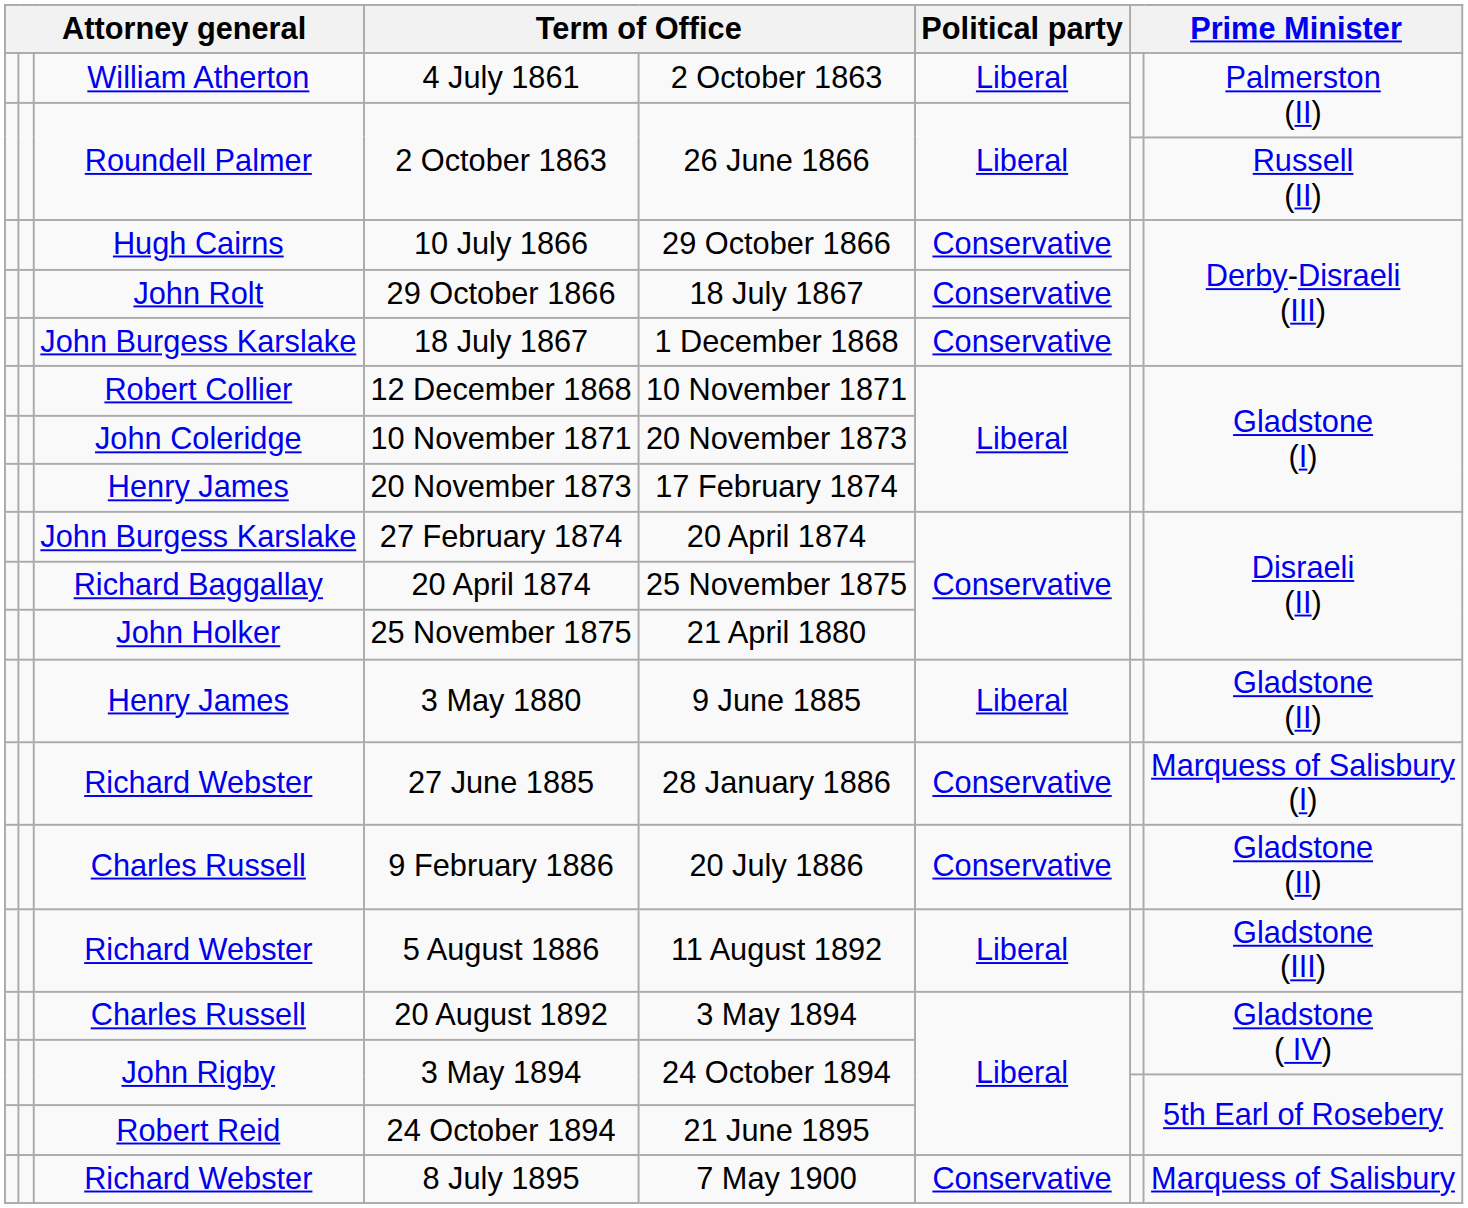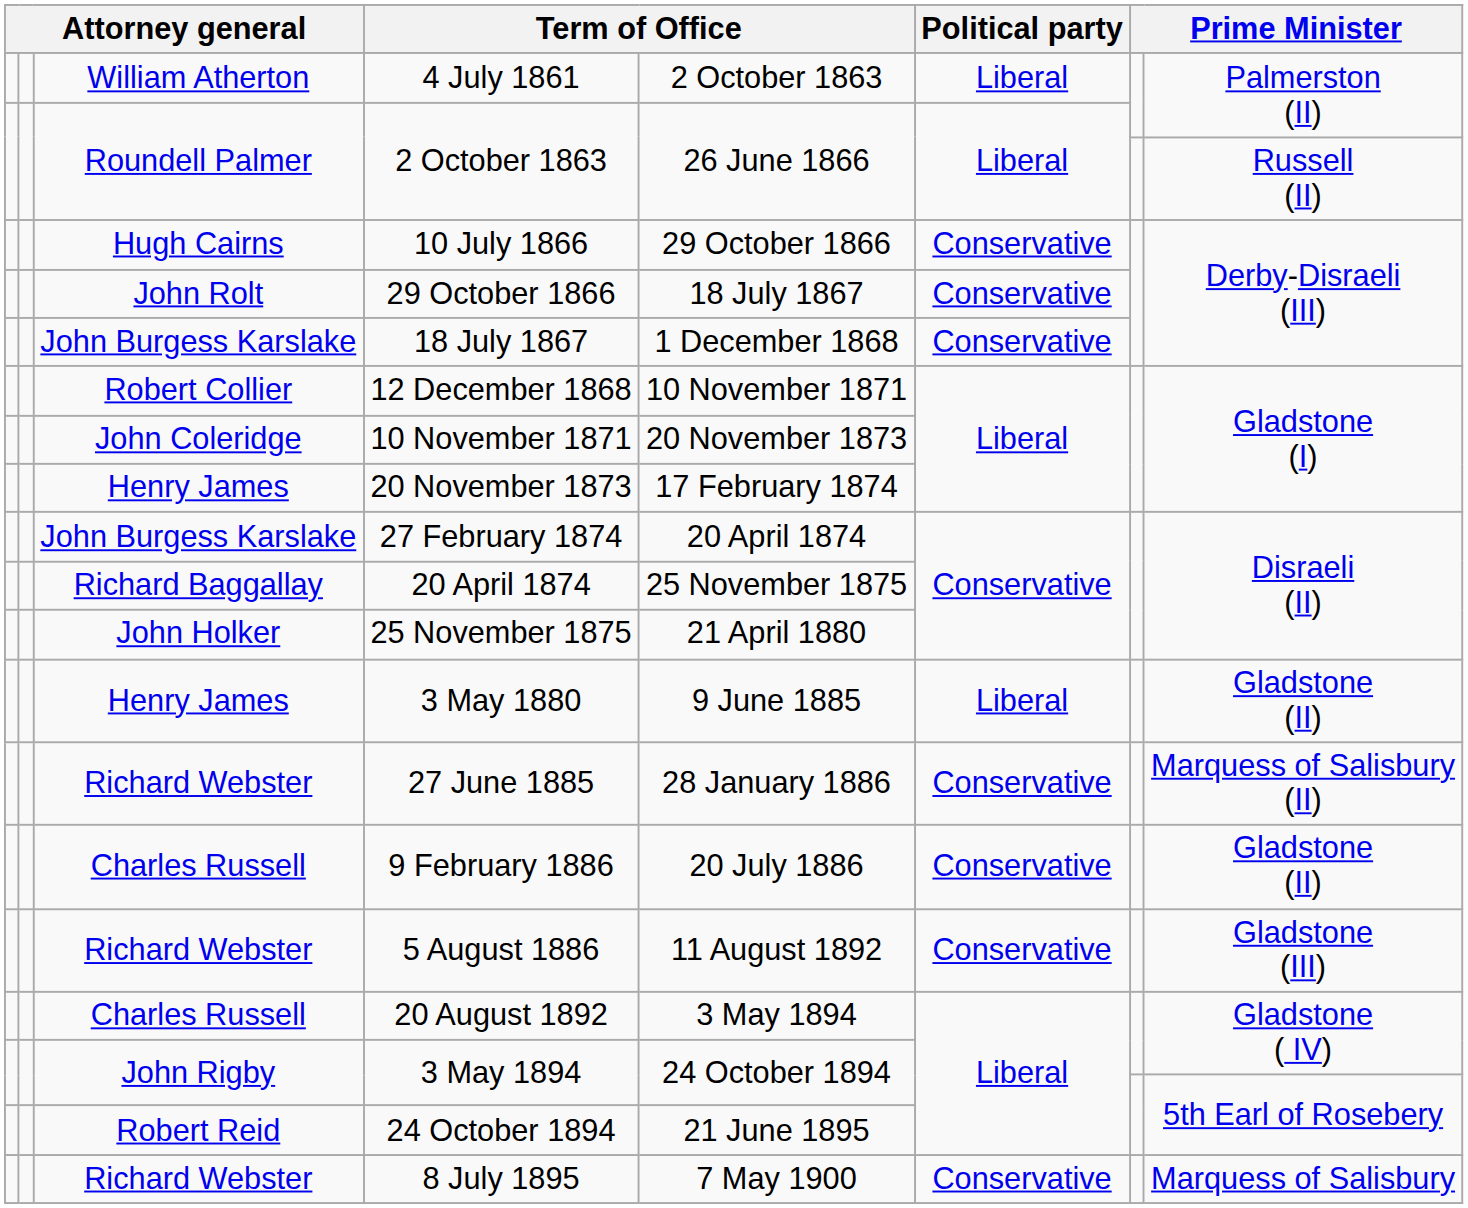(1303, 783) Marquess of Salisbury (I) -> (1303, 783) Marquess of Salisbury (II)
(1022, 949) Liberal -> (1022, 949) Conservative
